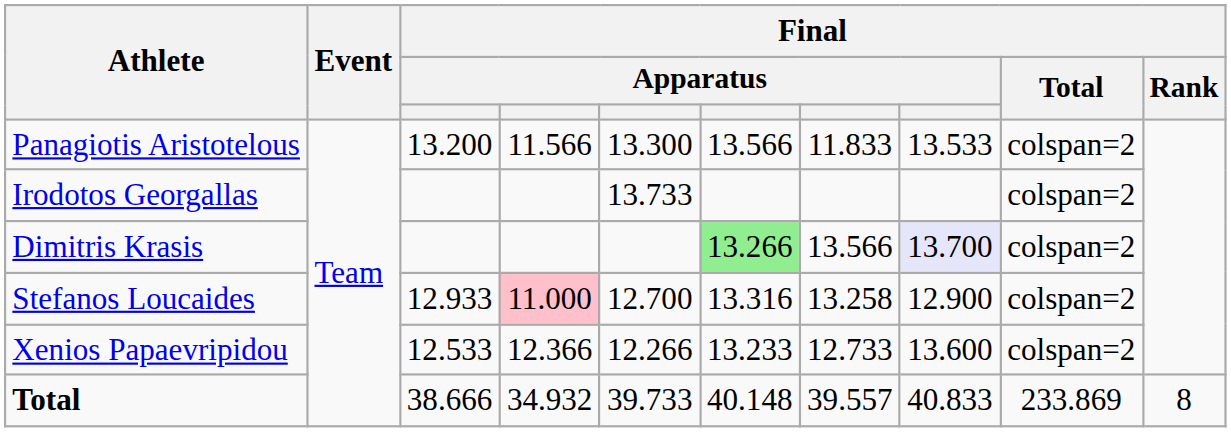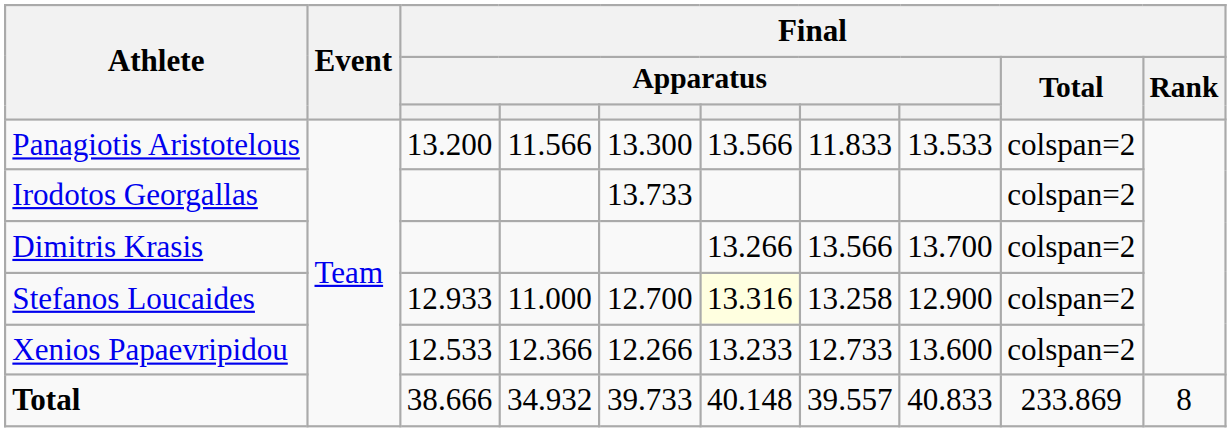(750, 246) lightgreen background -> (750, 246) no background
(950, 246) lavender background -> (950, 246) no background
(550, 298) pink background -> (550, 298) no background
(750, 298) no background -> (750, 298) lightyellow background
